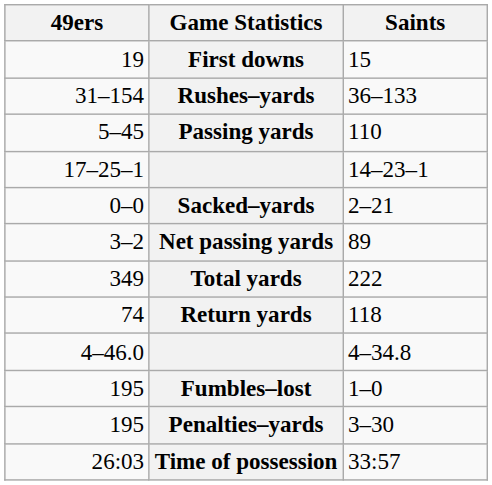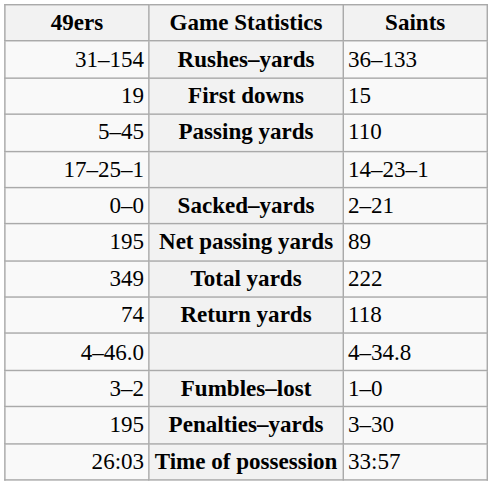rows swapped: (246, 59) <-> (246, 95)
(127, 242) 3–2 -> (127, 242) 195
(127, 388) 195 -> (127, 388) 3–2
